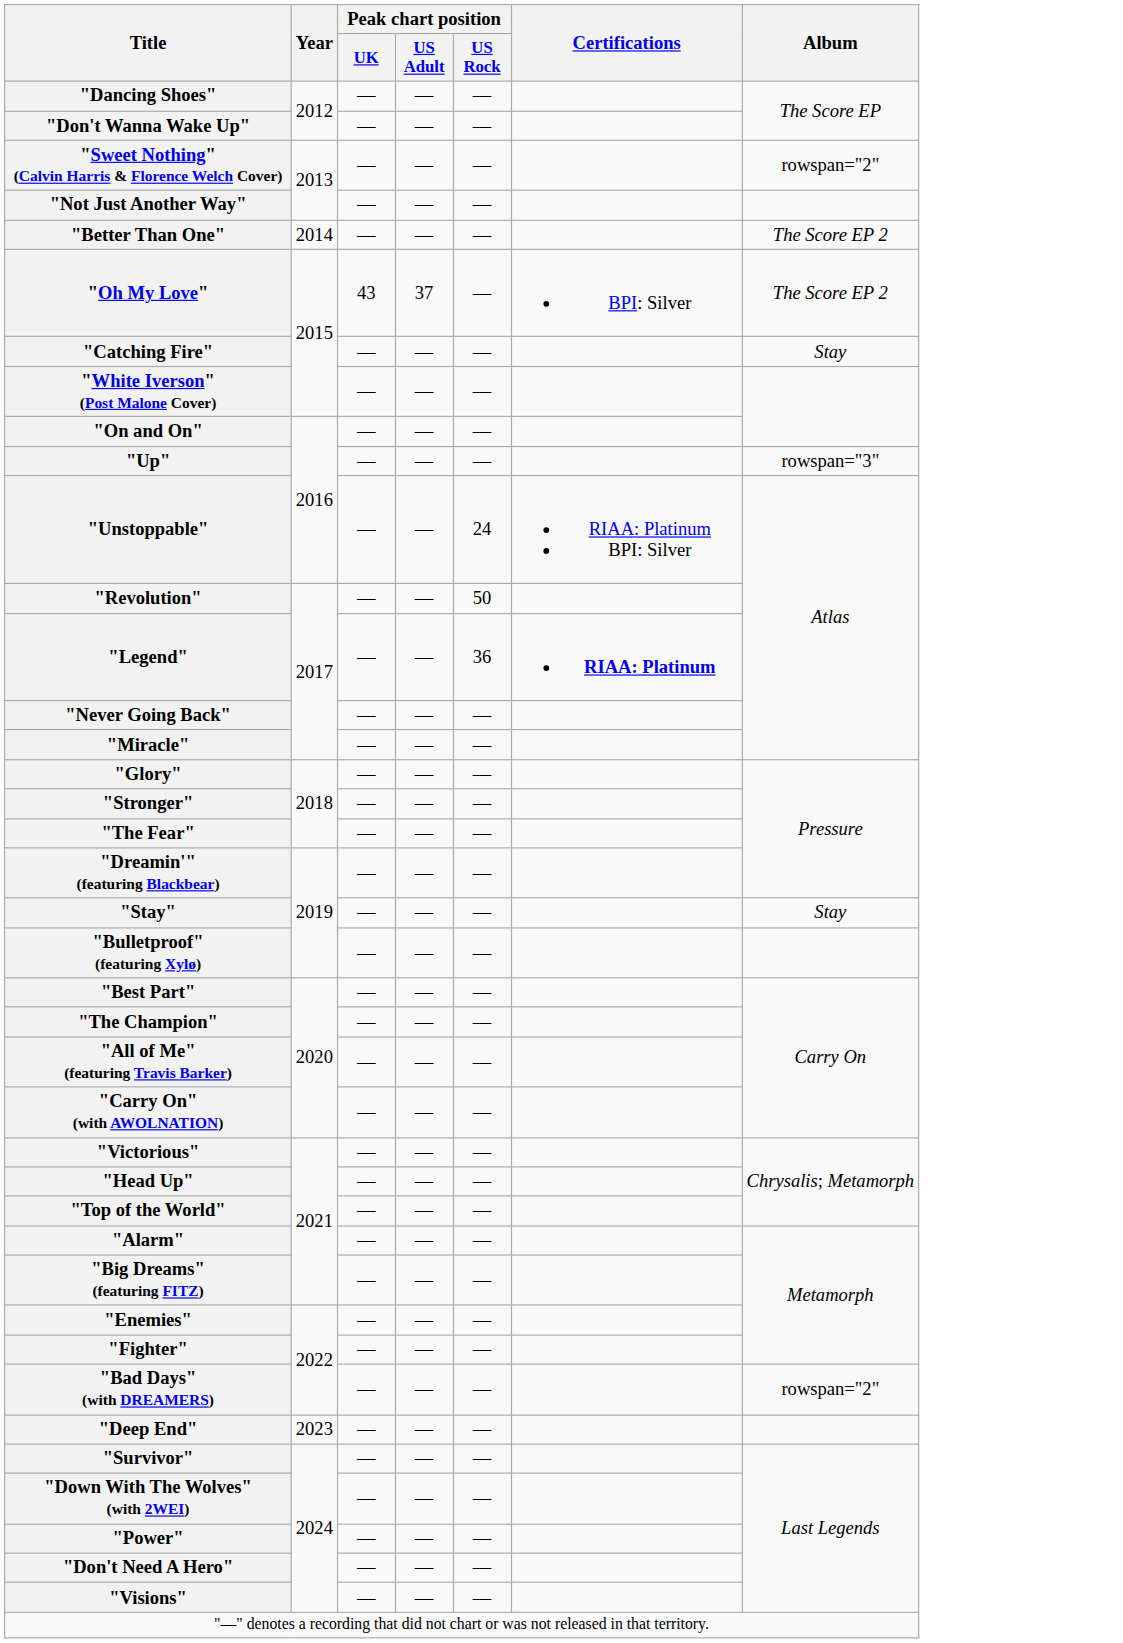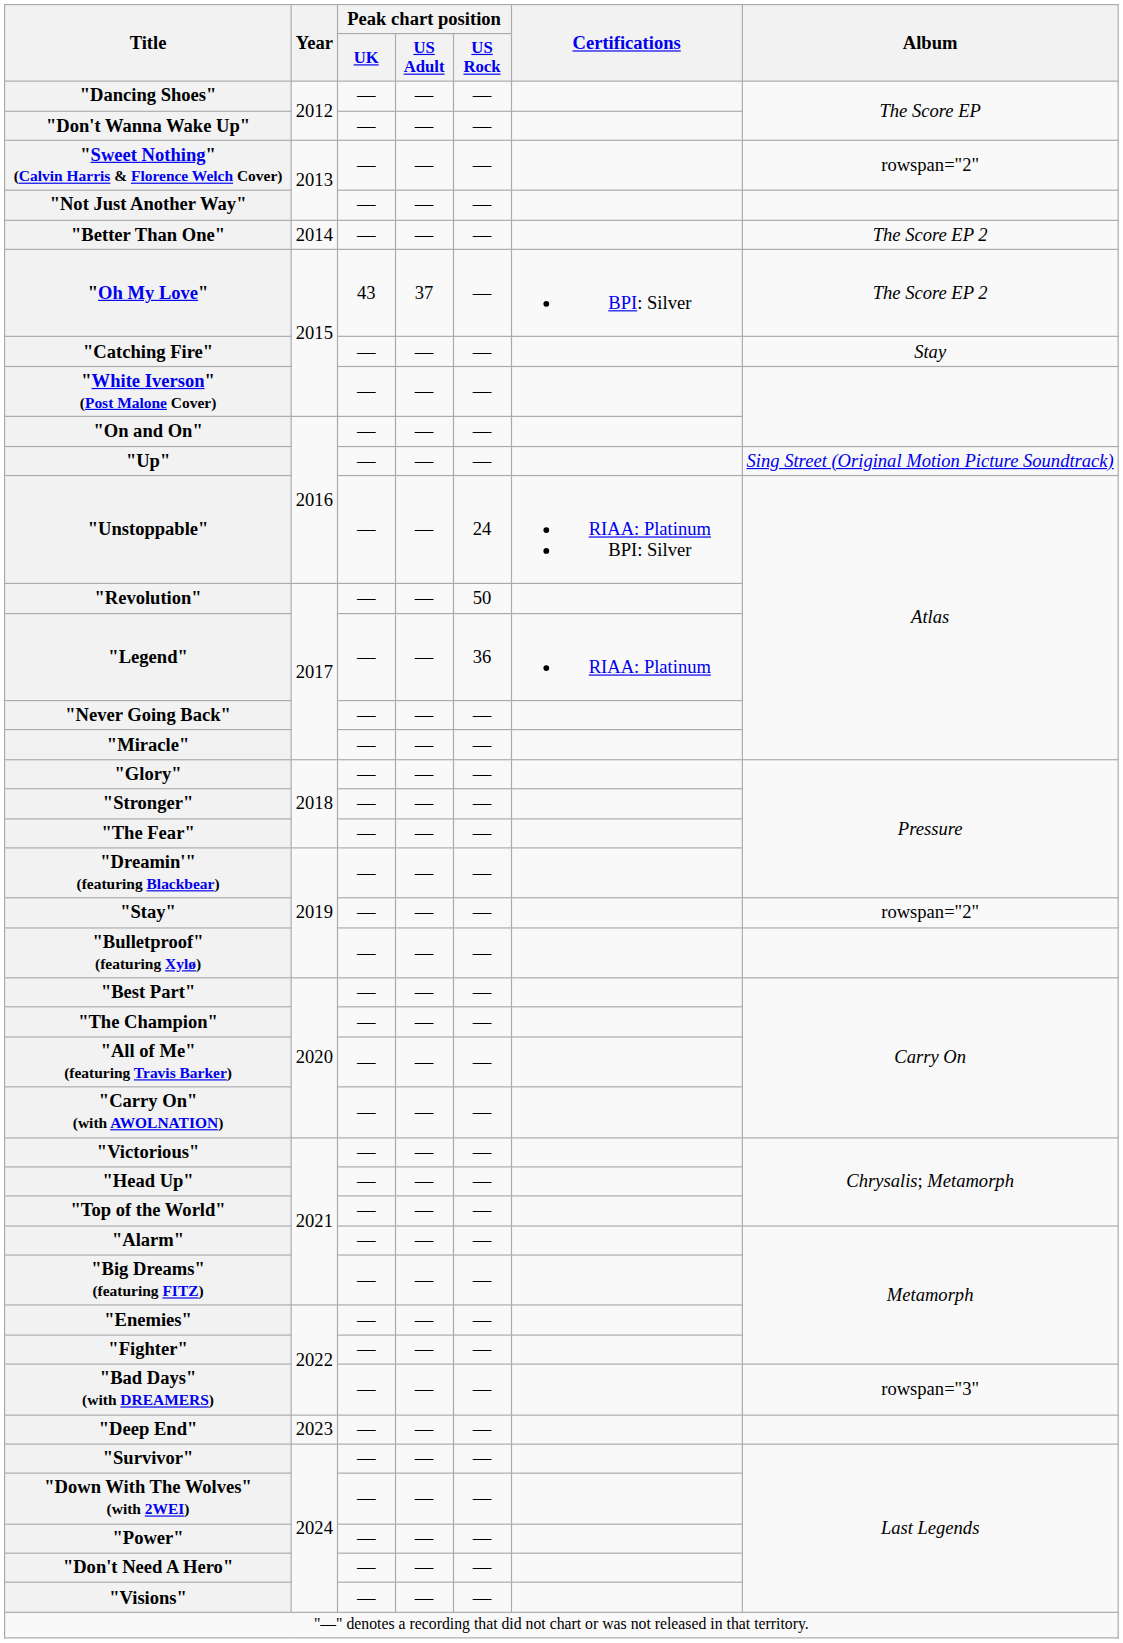(830, 460) rowspan="3" -> (930, 460) Sing Street (Original Motion Picture Soundtrack)
(627, 667) bold -> (627, 667) normal
(830, 912) Stay -> (930, 912) rowspan="2"
(830, 1389) rowspan="2" -> (930, 1389) rowspan="3"
